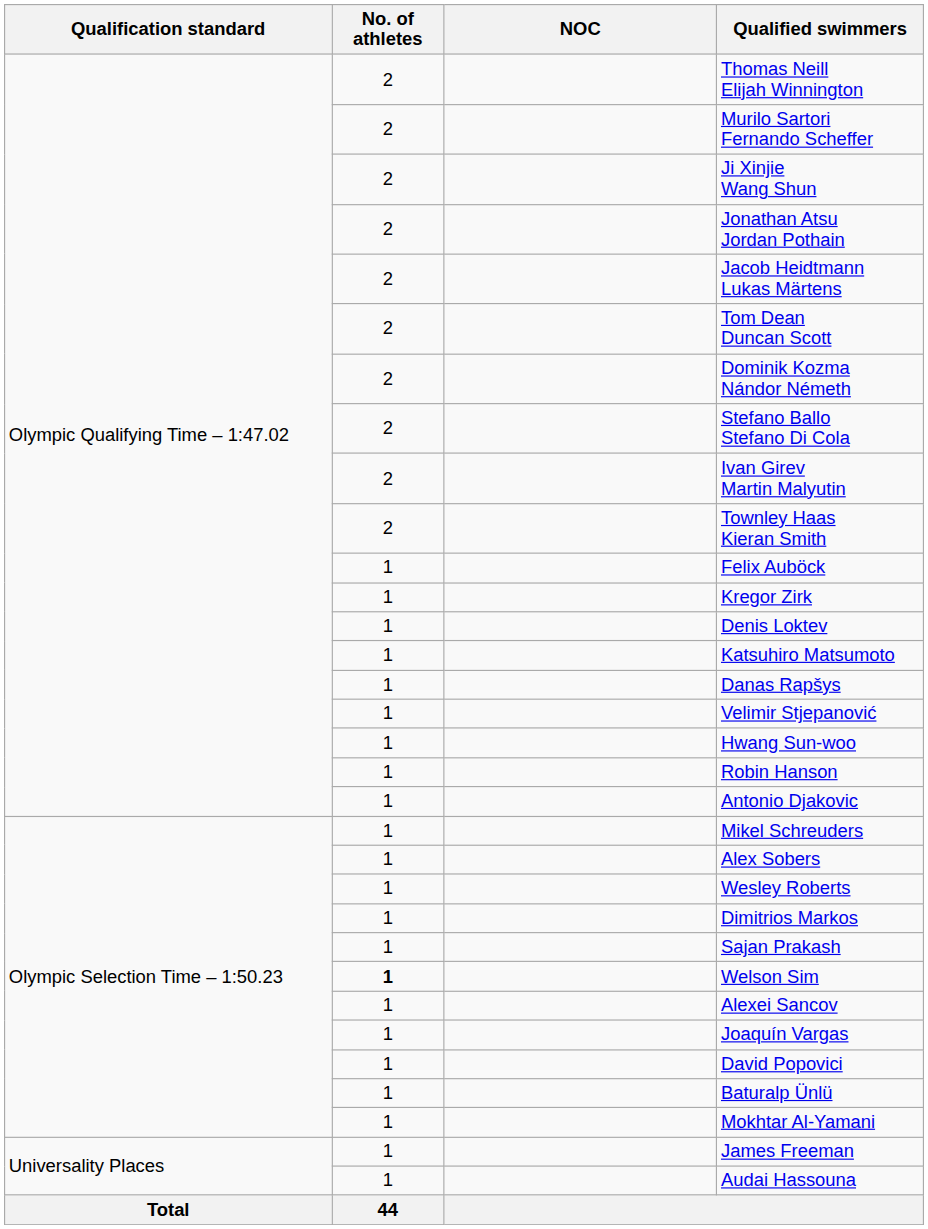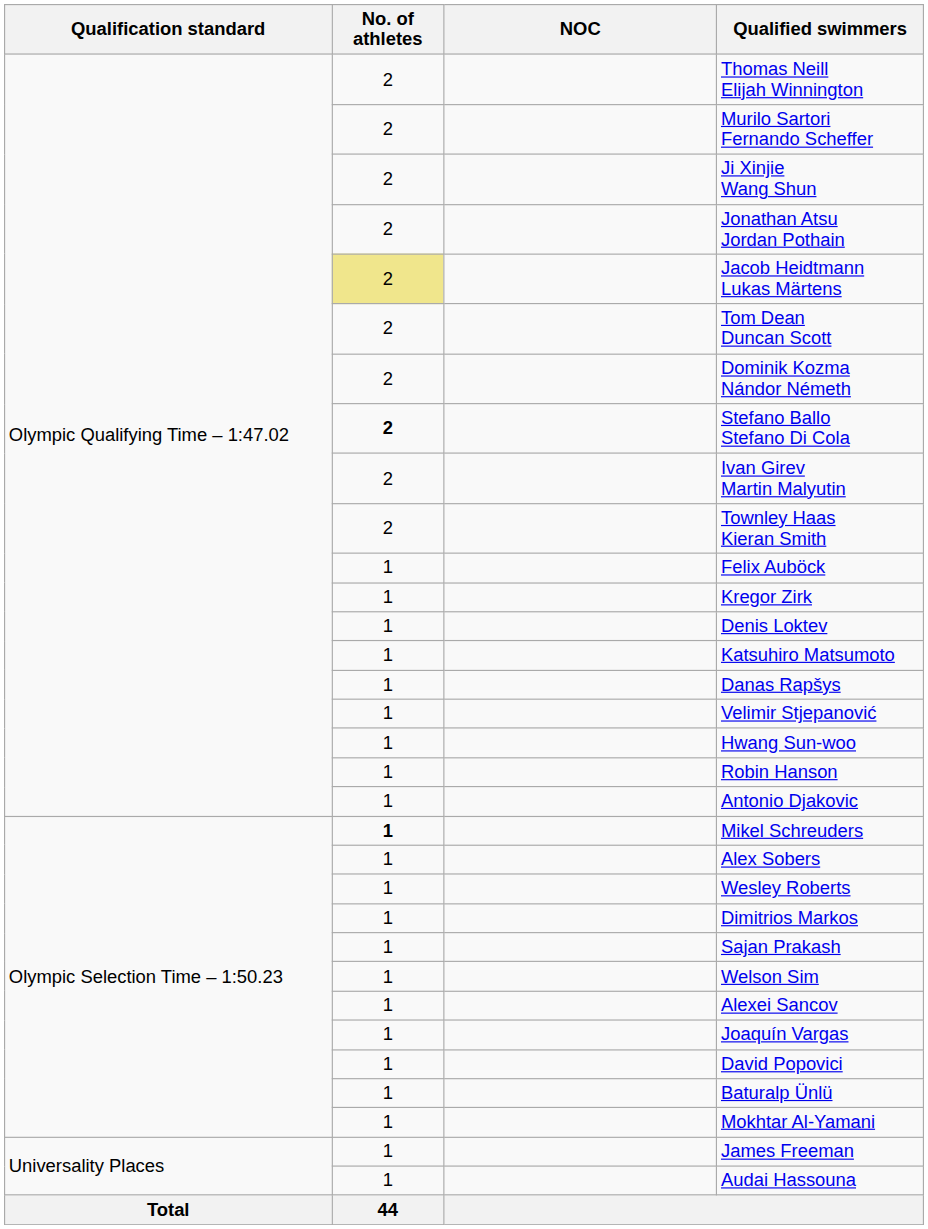(388, 278) no background -> (388, 278) khaki background
(388, 428) normal -> (388, 428) bold
(388, 830) normal -> (388, 830) bold
(388, 976) bold -> (388, 976) normal
